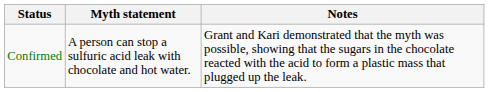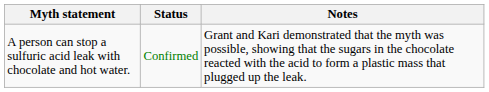columns swapped: (133, 14) <-> (35, 14)
